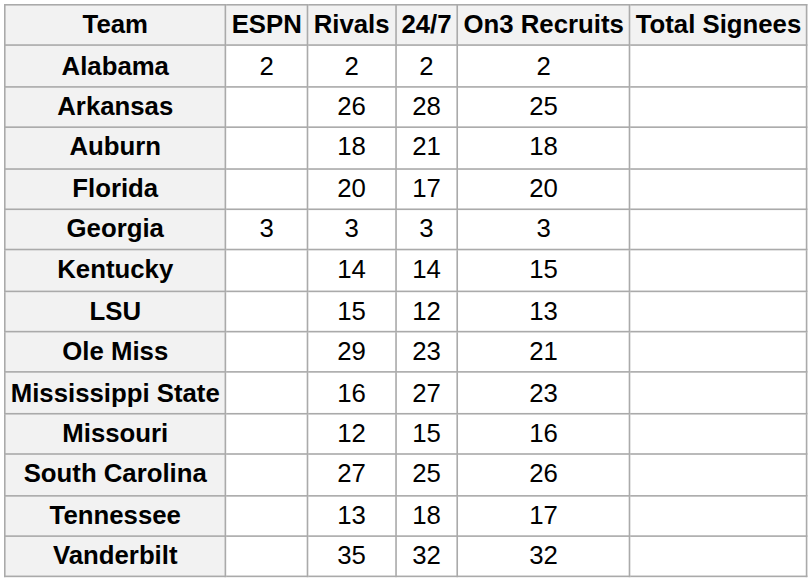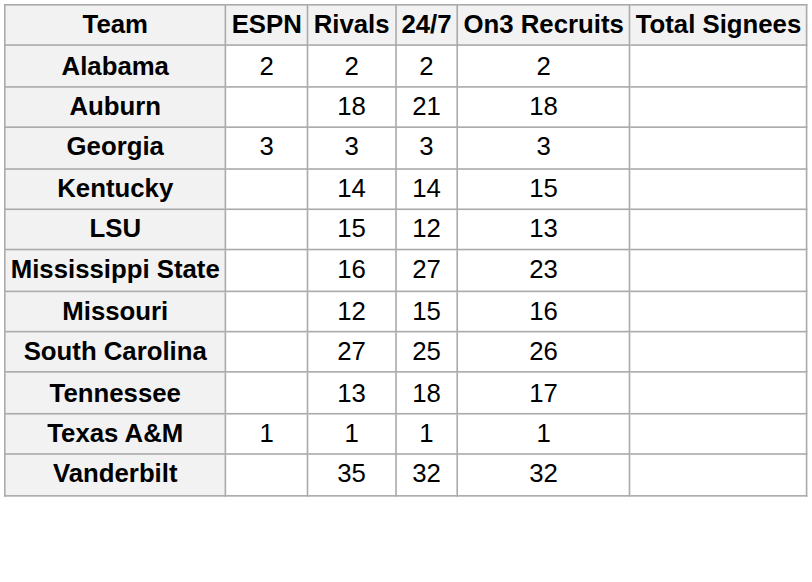- row: (115, 106)
- row: (115, 188)
- row: (115, 351)
+ row: (115, 433)
